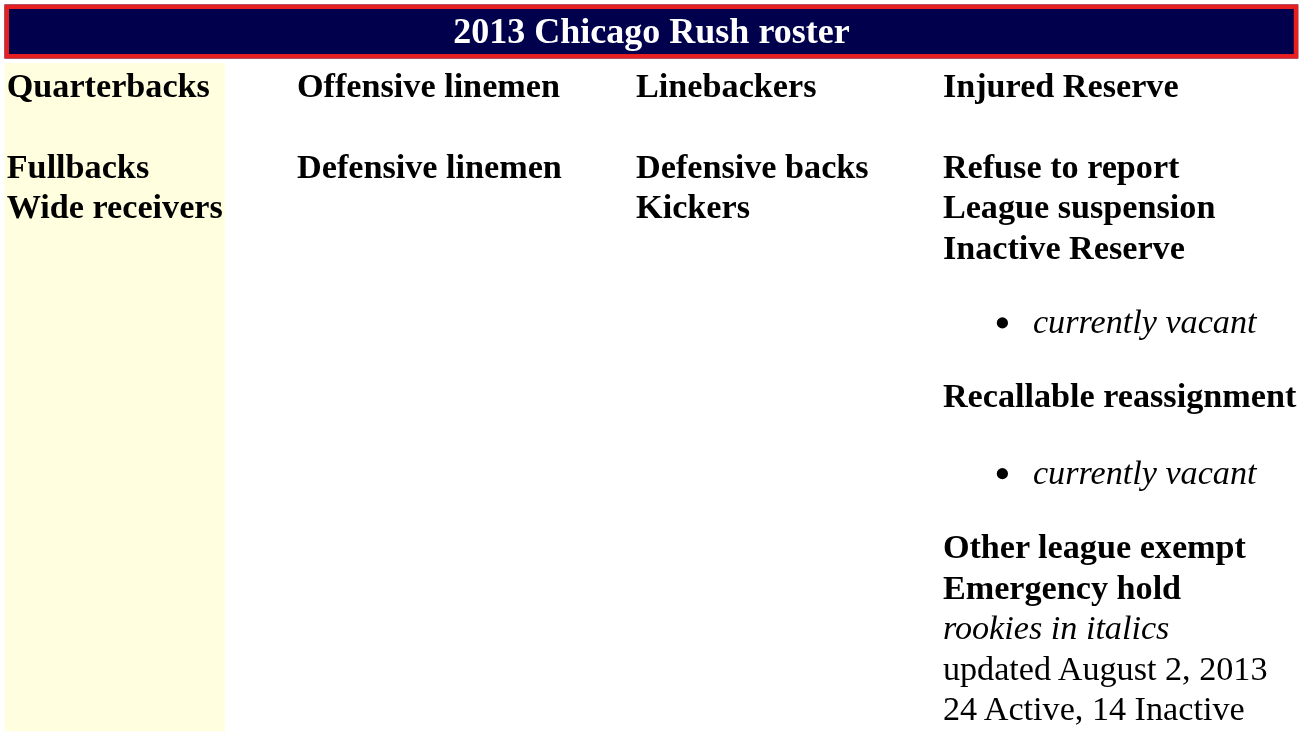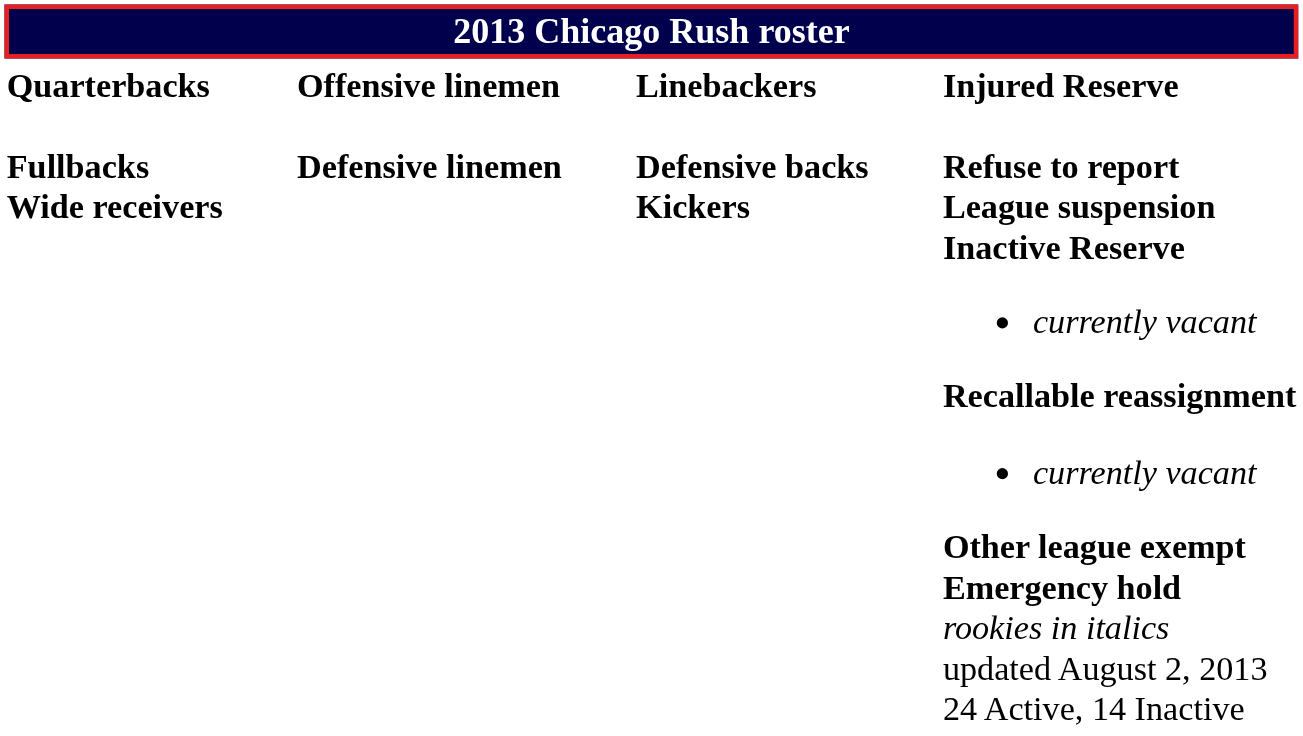(115, 145) lightyellow background -> (115, 145) no background
